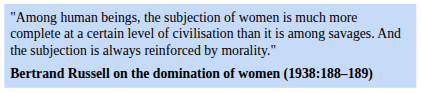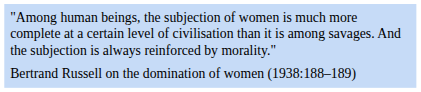(192, 73) bold -> (183, 73) normal
